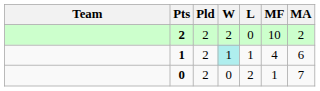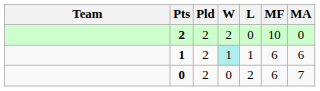(301, 34) 2 -> (301, 34) 0
(274, 55) 4 -> (274, 55) 6
(274, 75) 1 -> (274, 75) 6
